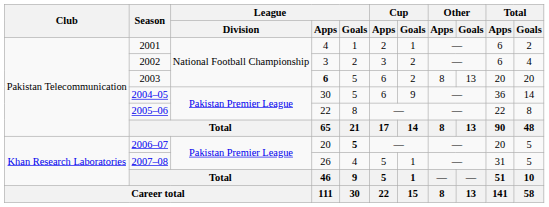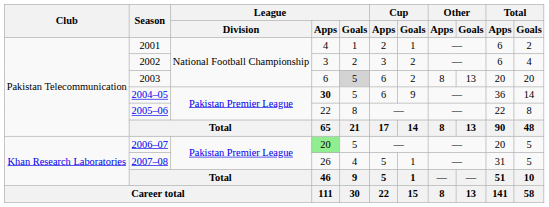(326, 78) bold -> (326, 78) normal
(355, 78) no background -> (355, 78) lightgrey background
(326, 95) normal -> (326, 95) bold
(326, 144) no background -> (326, 144) lightgreen background
(355, 144) bold -> (355, 144) normal
